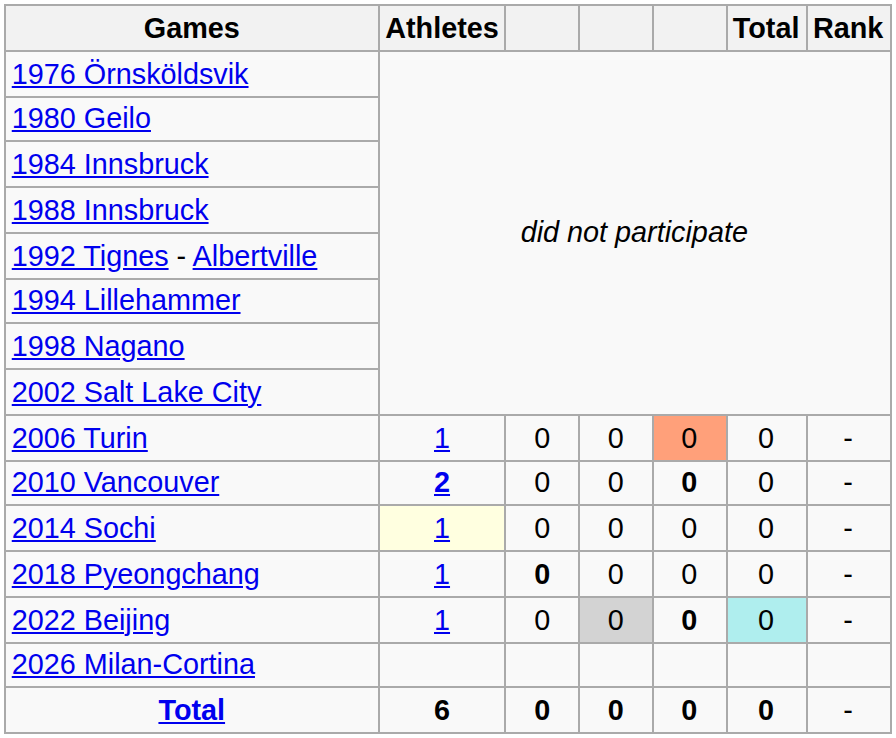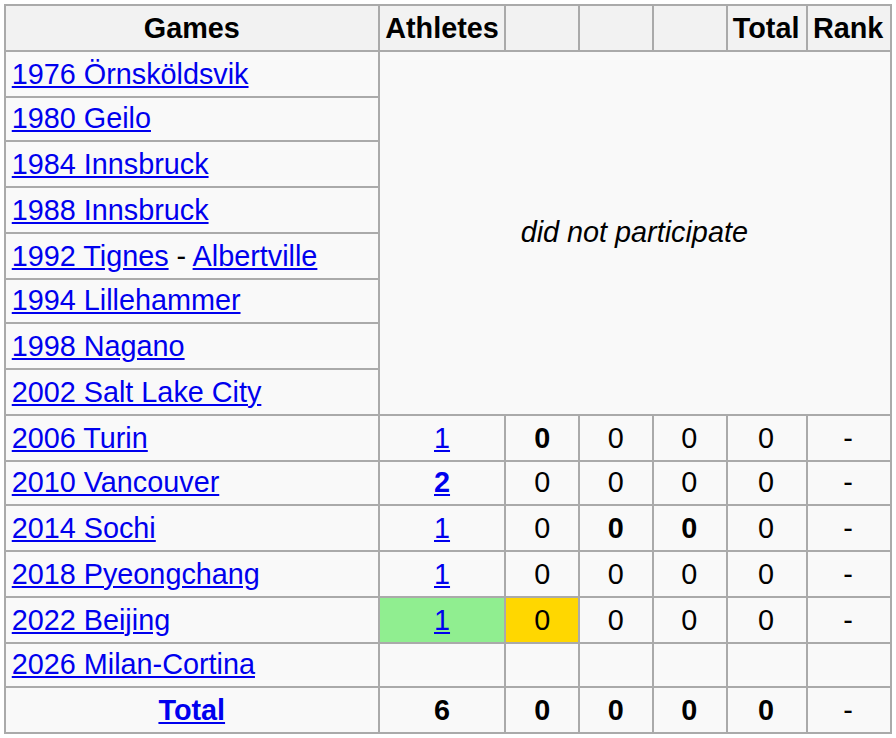(542, 438) normal -> (542, 438) bold
(689, 438) lightsalmon background -> (689, 438) no background
(689, 483) bold -> (689, 483) normal
(442, 529) lightyellow background -> (442, 529) no background
(616, 529) normal -> (616, 529) bold
(689, 529) normal -> (689, 529) bold
(542, 574) bold -> (542, 574) normal
(442, 620) no background -> (442, 620) lightgreen background
(542, 620) no background -> (542, 620) gold background
(616, 620) lightgrey background -> (616, 620) no background
(689, 620) bold -> (689, 620) normal
(766, 620) paleturquoise background -> (766, 620) no background
